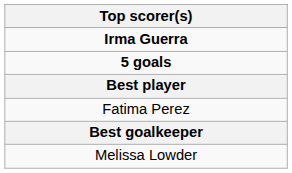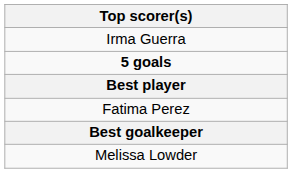(146, 39) bold -> (146, 39) normal
